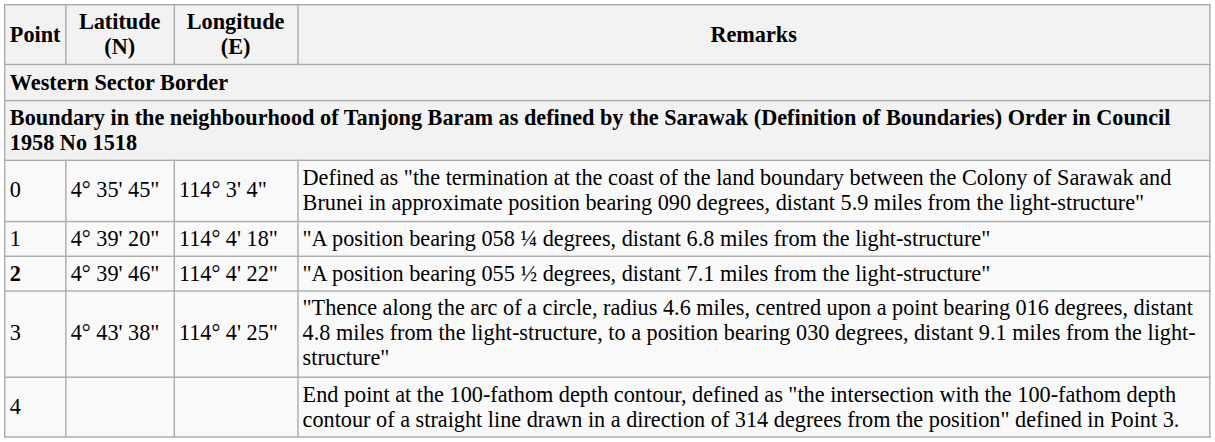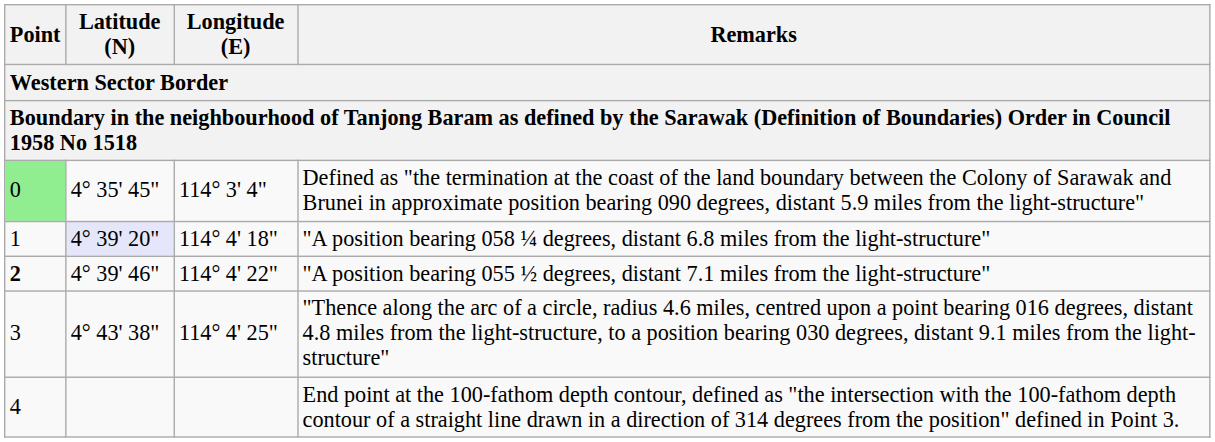(15, 190) no background -> (15, 190) lightgreen background
(115, 238) no background -> (115, 238) lavender background
